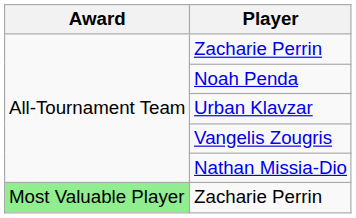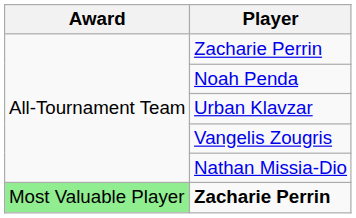(258, 197) normal -> (262, 197) bold
